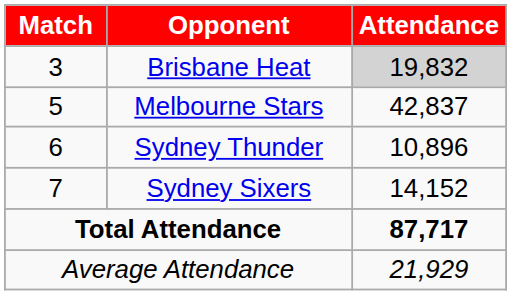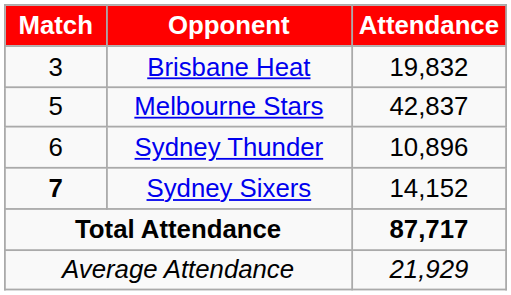(429, 66) lightgrey background -> (429, 66) no background
(56, 189) normal -> (56, 189) bold
